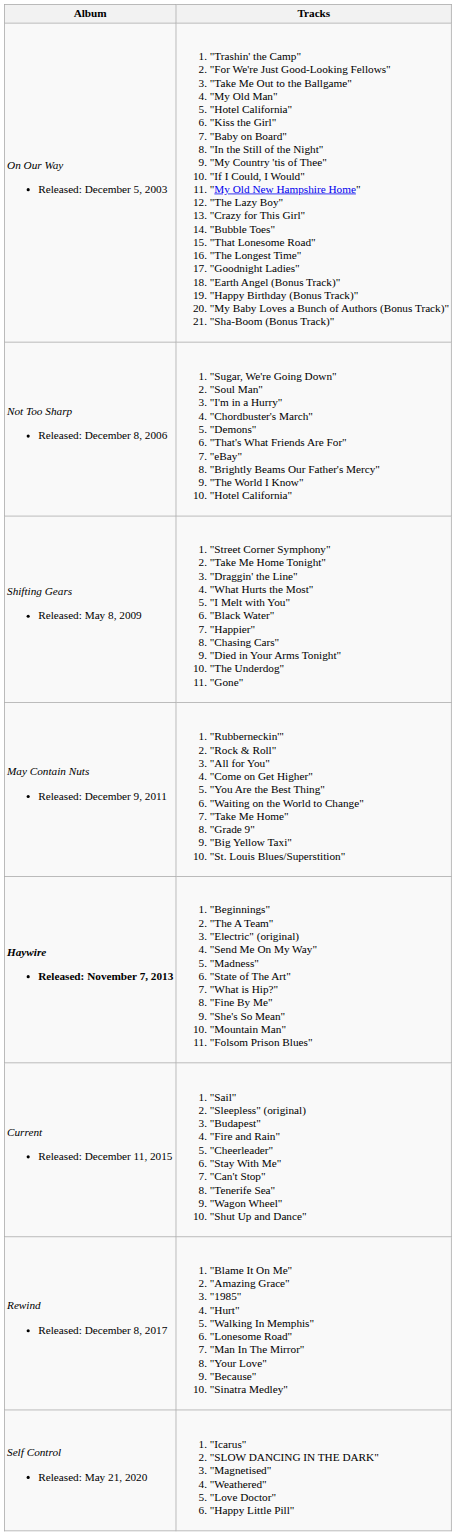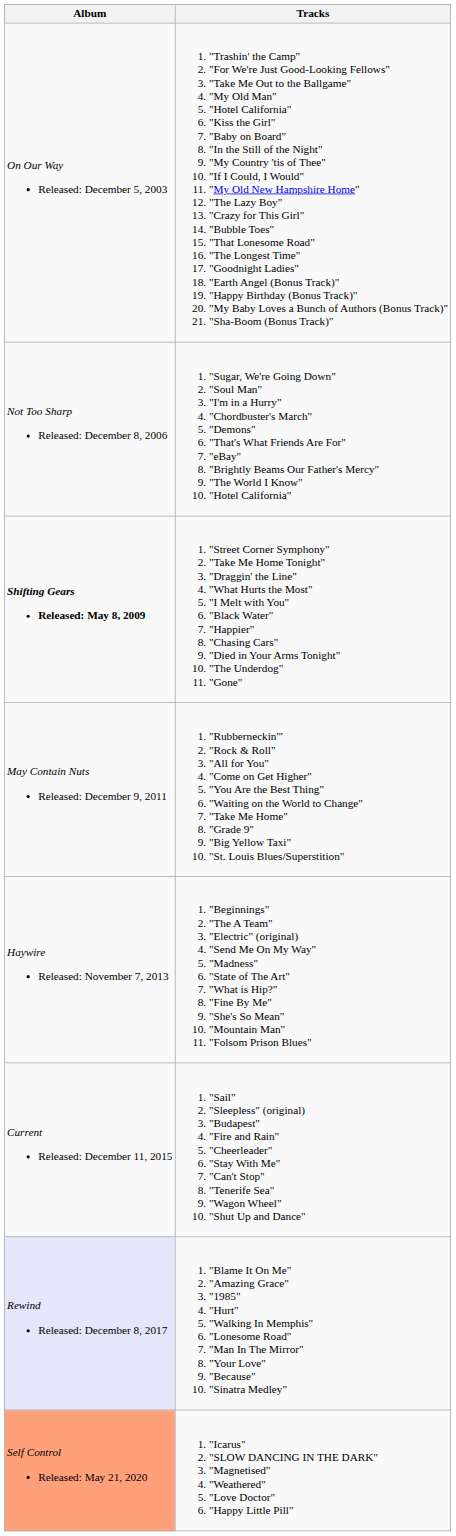(90, 604) normal -> (90, 604) bold
(90, 965) bold -> (90, 965) normal
(90, 1318) no background -> (90, 1318) lavender background
(90, 1465) no background -> (90, 1465) lightsalmon background
